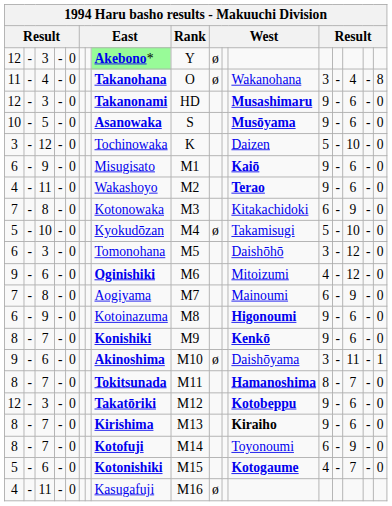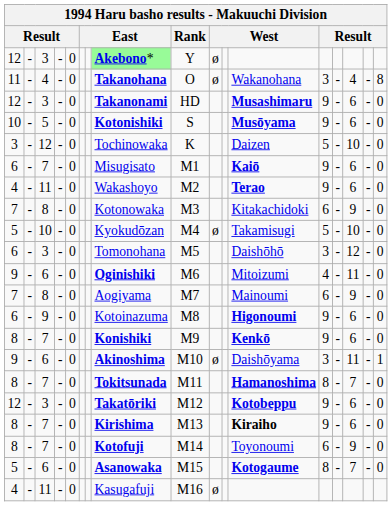(128, 123) Asanowaka -> (129, 123) Kotonishiki
(45, 166) 9 -> (45, 166) 7
(353, 274) 12 -> (353, 274) 11
(129, 468) Kotonishiki -> (128, 468) Asanowaka
(326, 468) 4 -> (326, 468) 8
